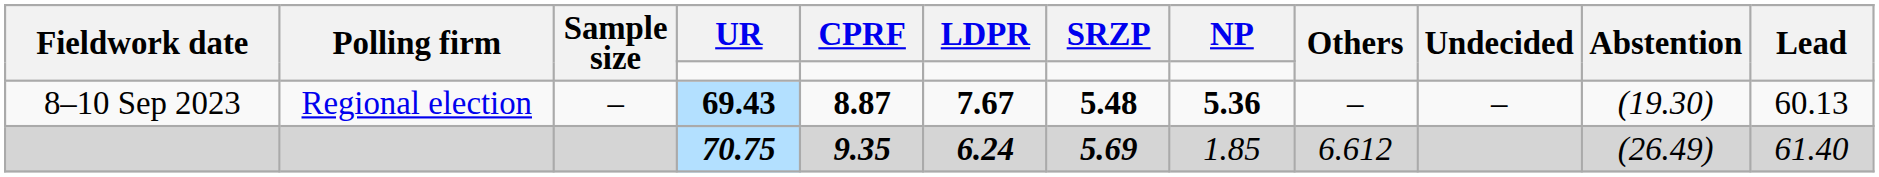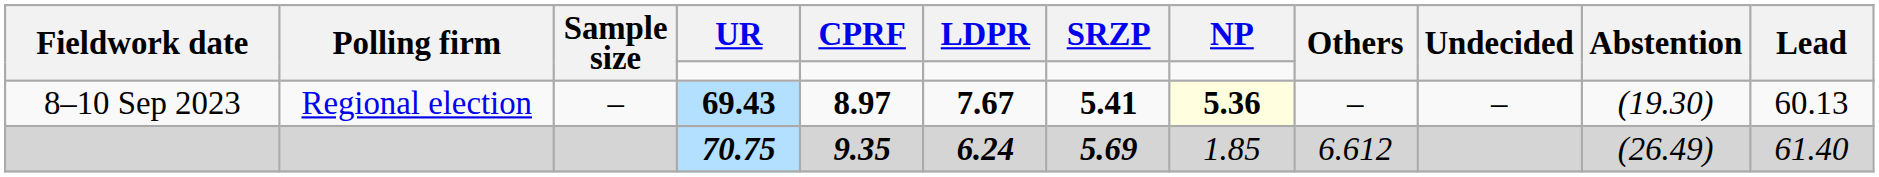(862, 103) 8.87 -> (862, 103) 8.97
(1109, 103) 5.48 -> (1109, 103) 5.41
(1232, 103) no background -> (1232, 103) lightyellow background
